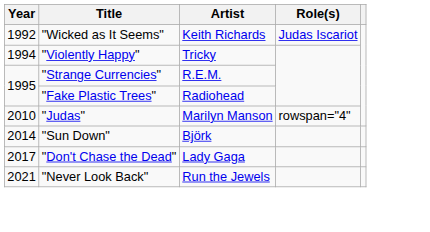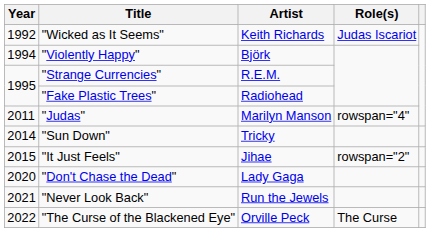(199, 55) Tricky -> (256, 55) Björk
(22, 116) 2010 -> (21, 116) 2011
(197, 136) Björk -> (258, 136) Tricky
+ row: (81, 156)
(22, 156) 2017 -> (22, 177) 2020
+ row: (138, 217)
